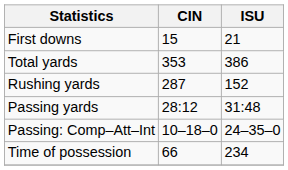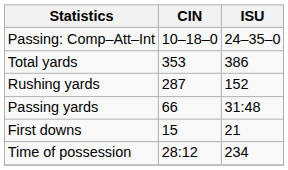rows swapped: (45, 39) <-> (81, 130)
(180, 107) 28:12 -> (170, 107) 66
(170, 153) 66 -> (180, 153) 28:12
